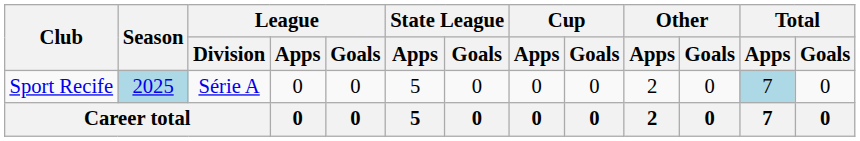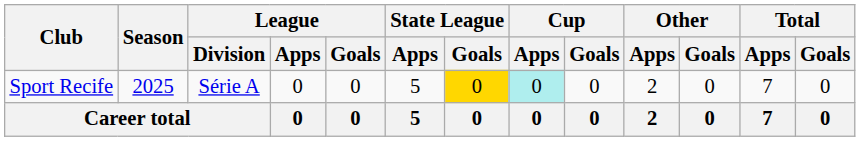(153, 86) lightblue background -> (153, 86) no background
(477, 86) no background -> (477, 86) gold background
(537, 86) no background -> (537, 86) paleturquoise background
(767, 86) lightblue background -> (767, 86) no background
